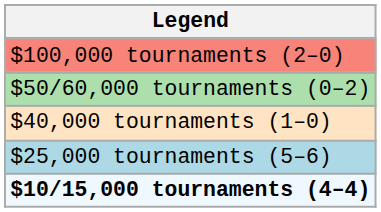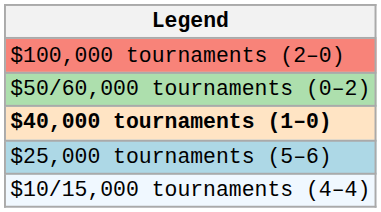(171, 123) normal -> (171, 123) bold
(190, 191) bold -> (190, 191) normal
